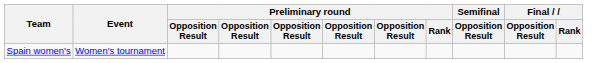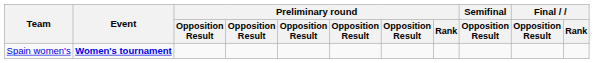(120, 51) normal -> (123, 51) bold
